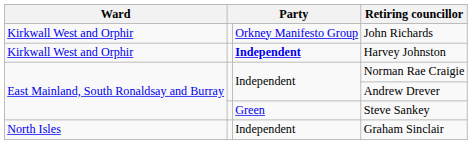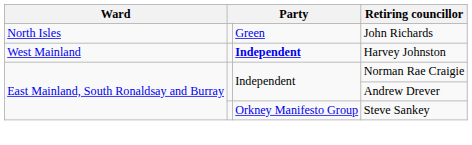(70, 33) Kirkwall West and Orphir -> (34, 33) North Isles
(297, 33) Orkney Manifesto Group -> (250, 33) Green
(70, 52) Kirkwall West and Orphir -> (44, 52) West Mainland
(250, 110) Green -> (297, 110) Orkney Manifesto Group
- row: (404, 129)
